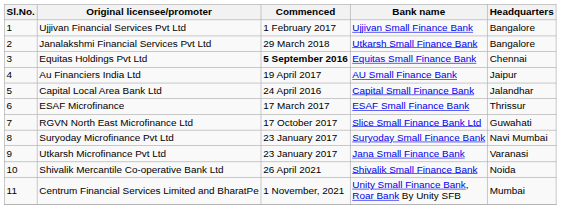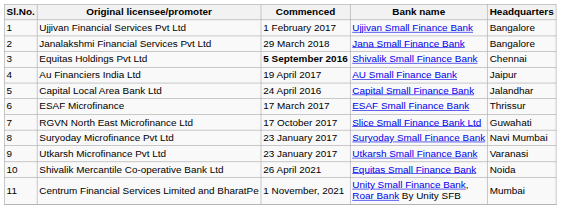(415, 43) Utkarsh Small Finance Bank -> (408, 43) Jana Small Finance Bank
(414, 59) Equitas Small Finance Bank -> (415, 59) Shivalik Small Finance Bank
(408, 153) Jana Small Finance Bank -> (415, 153) Utkarsh Small Finance Bank
(415, 169) Shivalik Small Finance Bank -> (414, 169) Equitas Small Finance Bank
